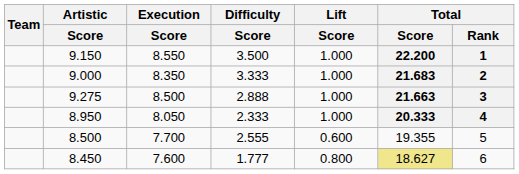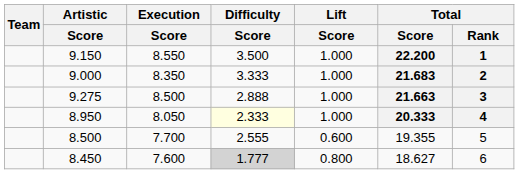(253, 117) no background -> (253, 117) lightyellow background
(253, 158) no background -> (253, 158) lightgrey background
(415, 158) khaki background -> (415, 158) no background
